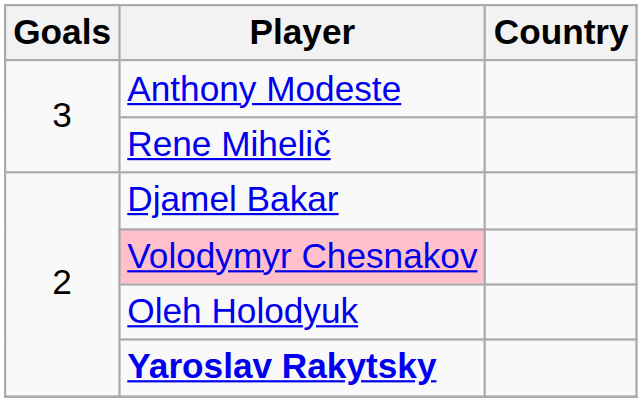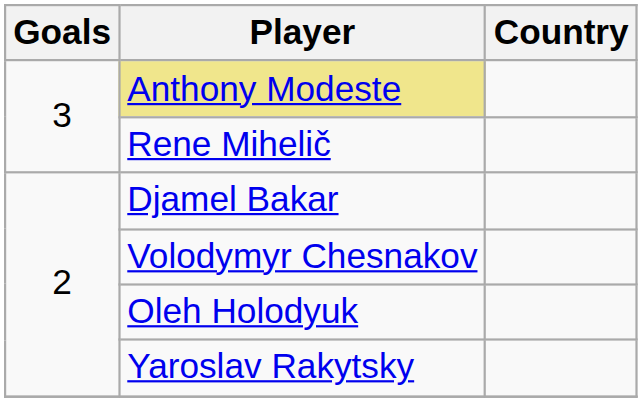(264, 88) no background -> (264, 88) khaki background
(302, 255) pink background -> (302, 255) no background
(282, 367) bold -> (271, 367) normal
